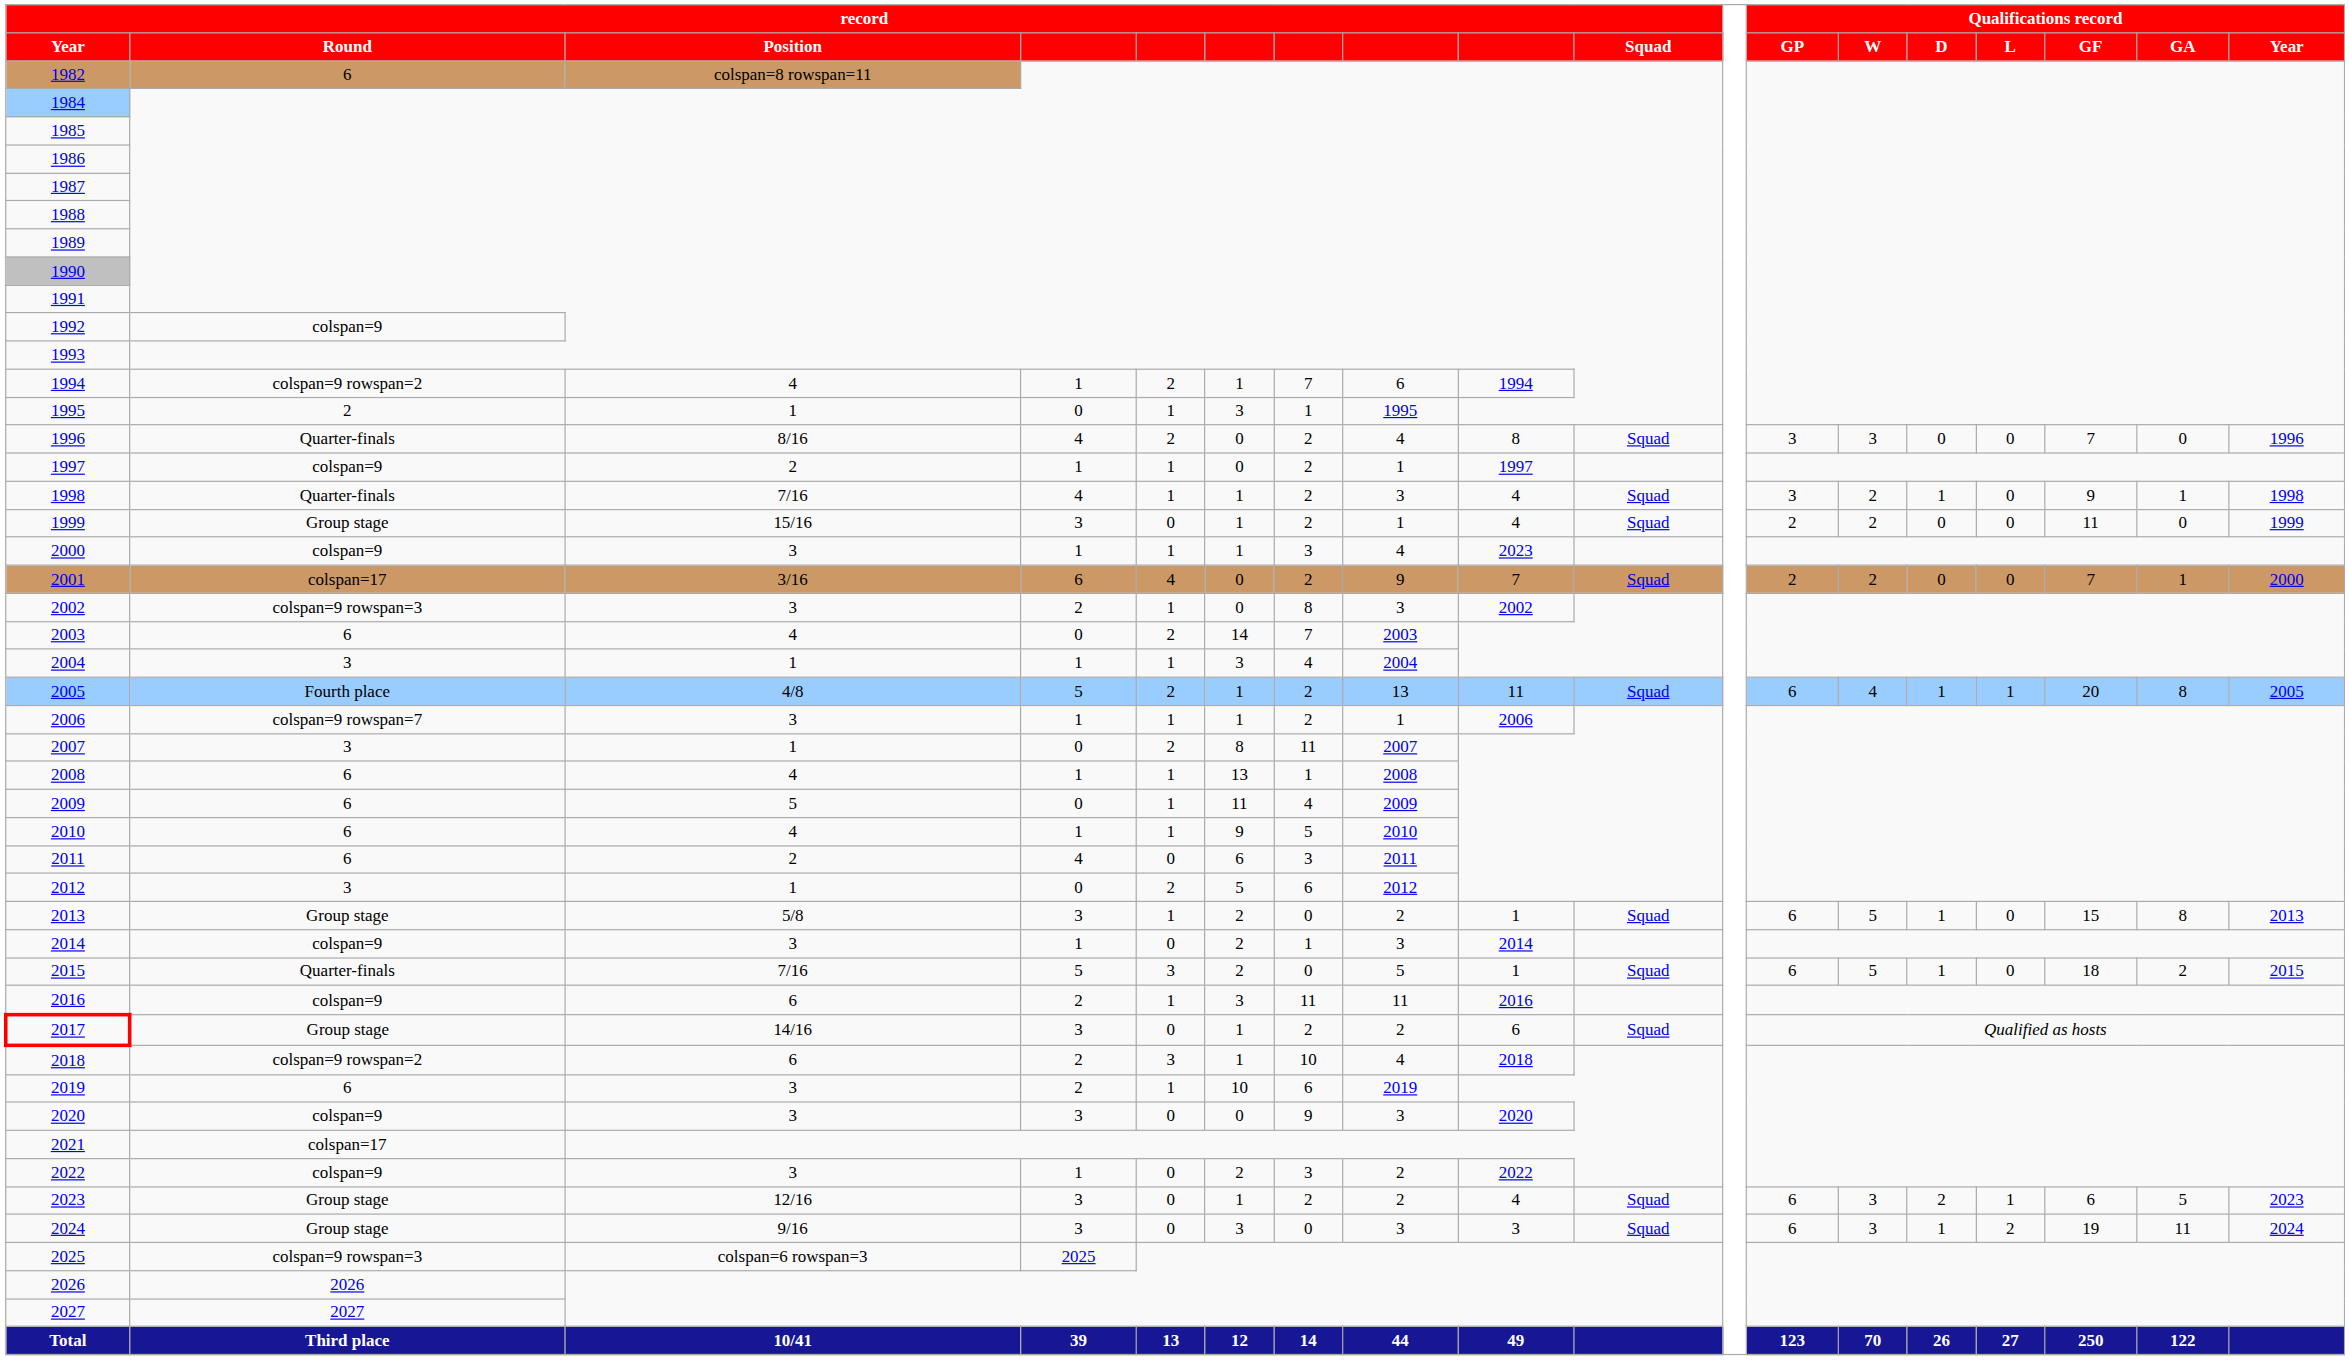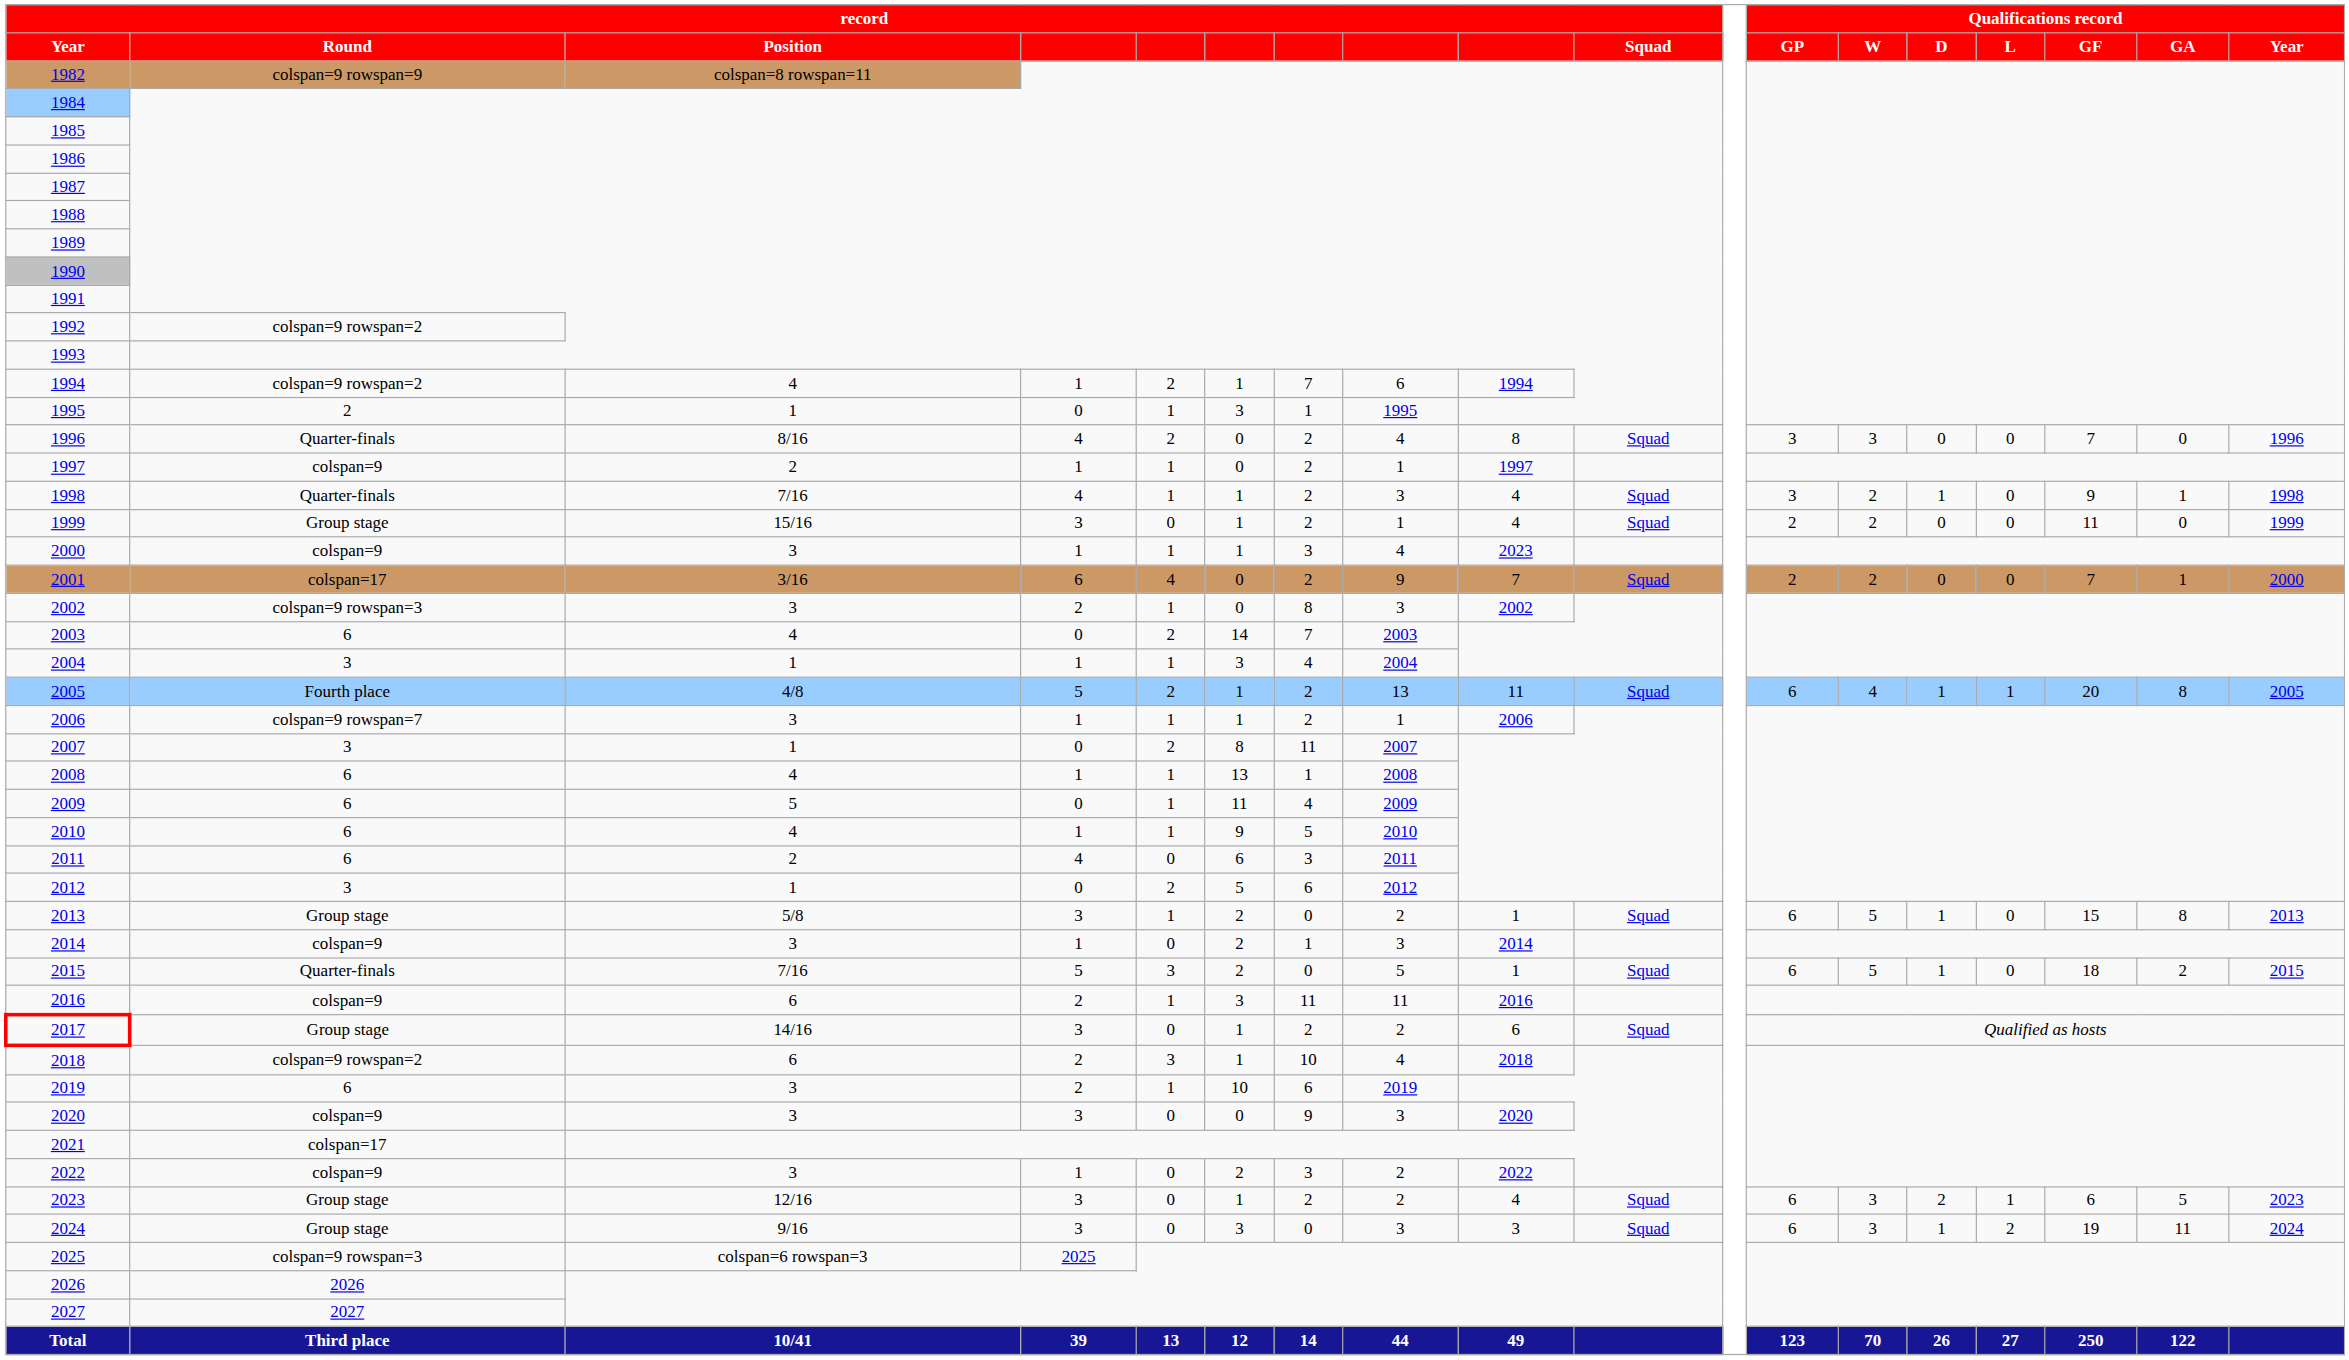(347, 74) 6 -> (347, 74) colspan=9 rowspan=9
(347, 327) colspan=9 -> (347, 327) colspan=9 rowspan=2
